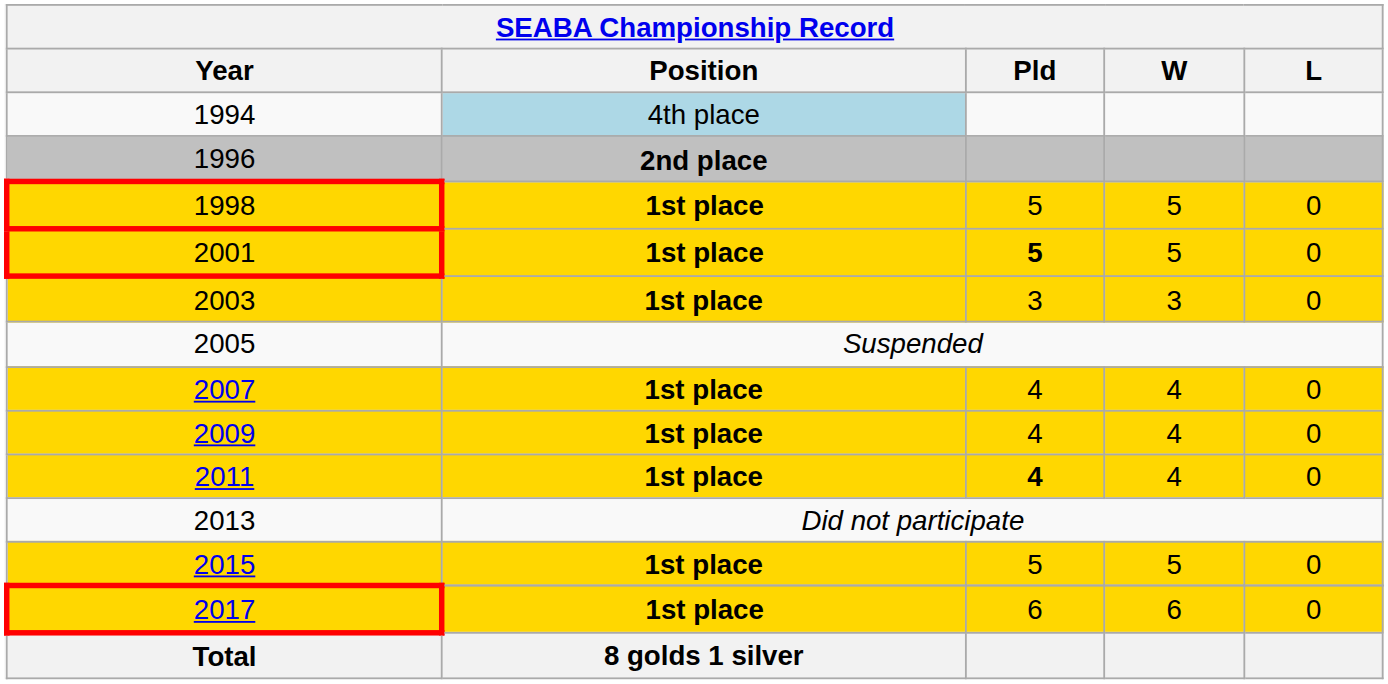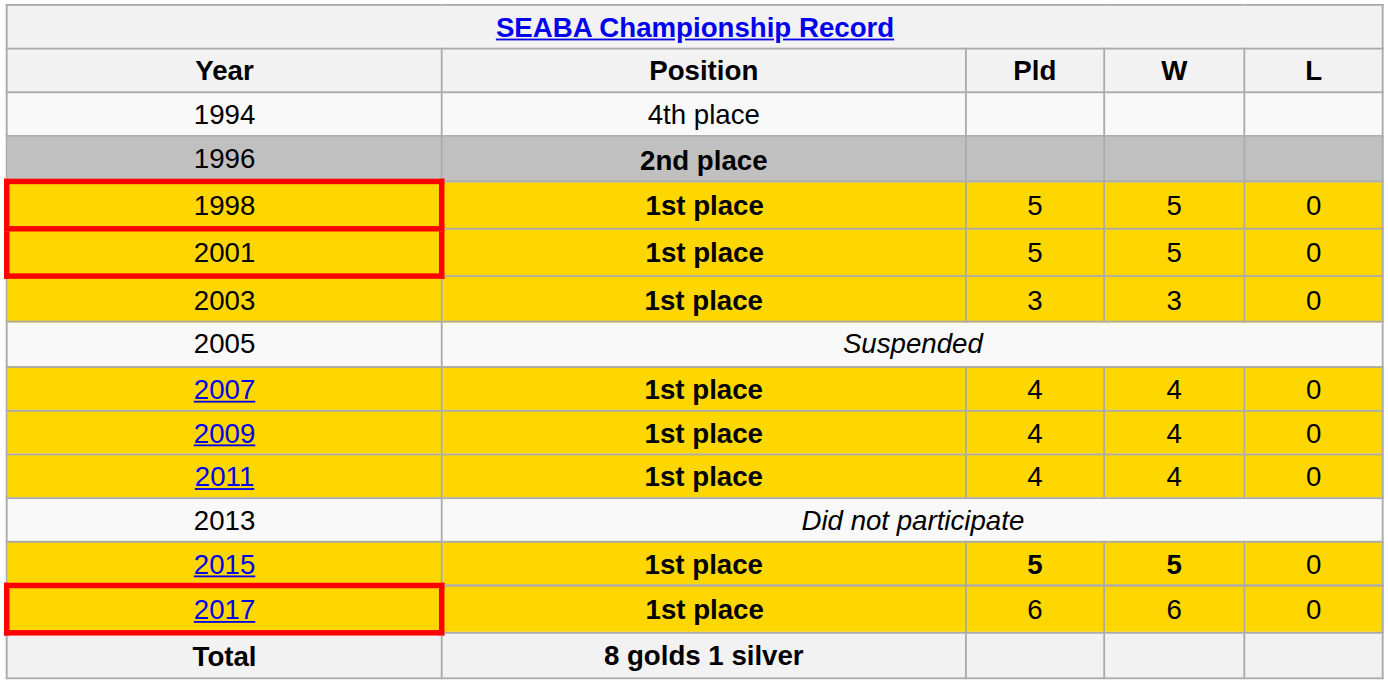(704, 115) lightblue background -> (704, 115) no background
(1035, 253) bold -> (1035, 253) normal
(1035, 476) bold -> (1035, 476) normal
(1035, 563) normal -> (1035, 563) bold
(1174, 563) normal -> (1174, 563) bold
